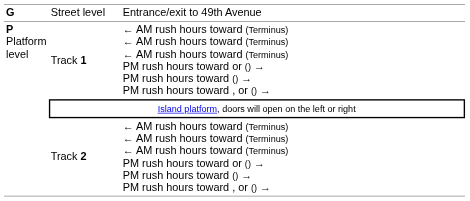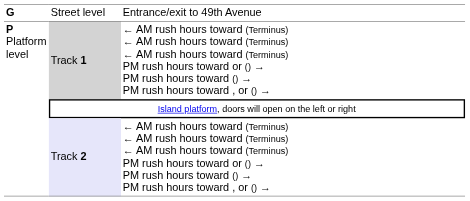(69, 60) no background -> (69, 60) lightgrey background
(69, 157) no background -> (69, 157) lavender background
